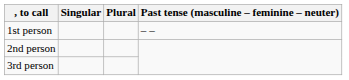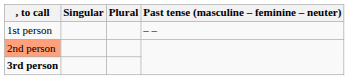(31, 48) no background -> (31, 48) lightsalmon background
(30, 65) normal -> (33, 65) bold
